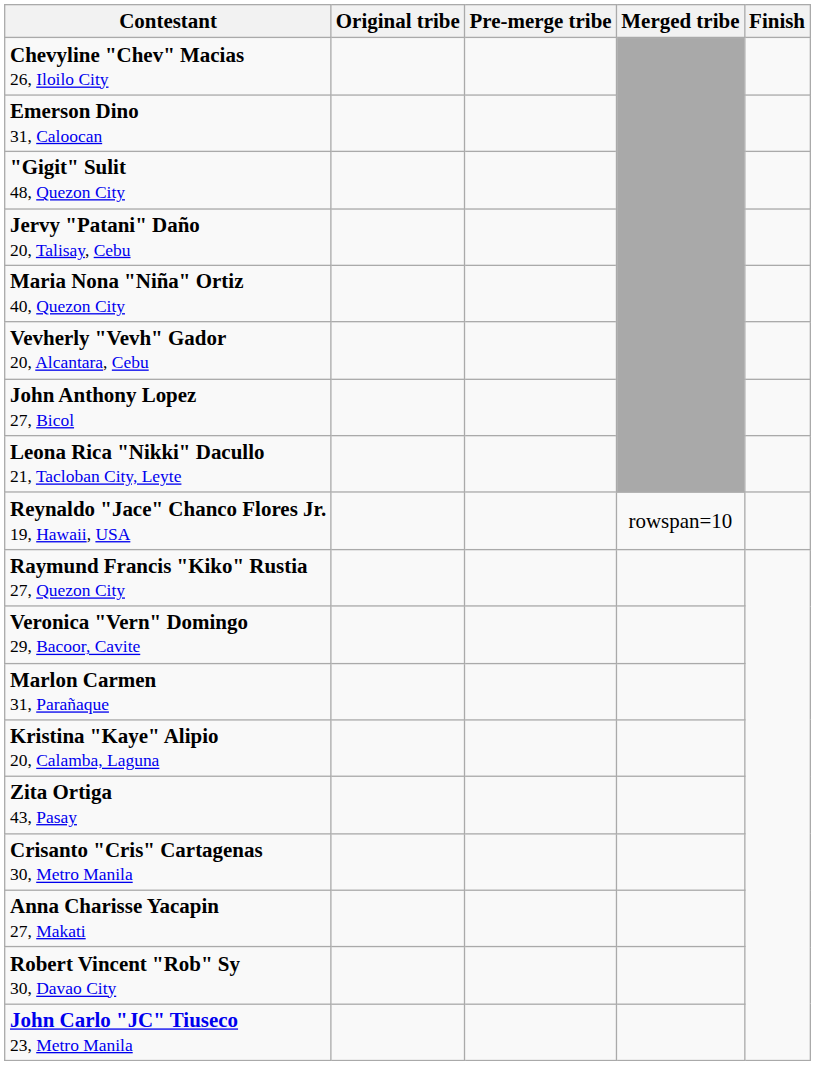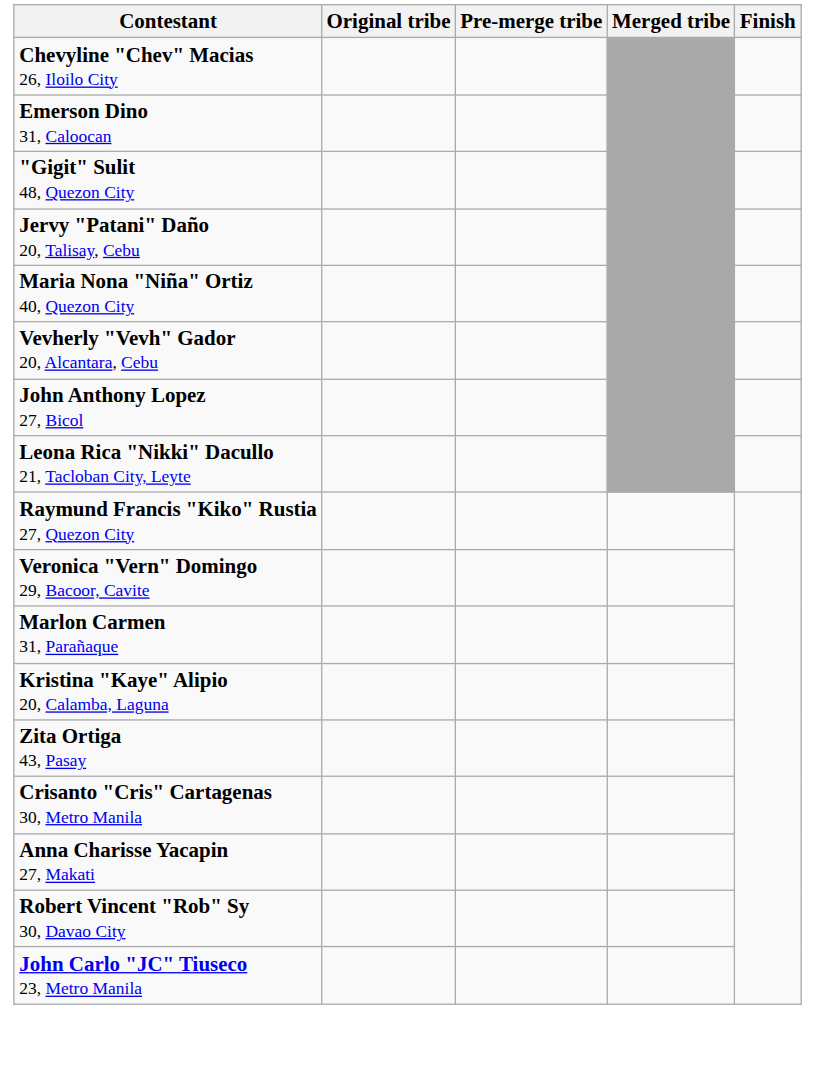- row: (168, 520)
